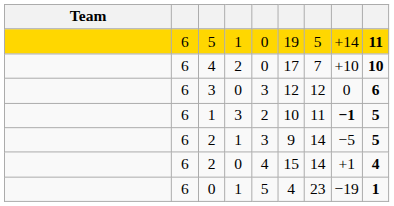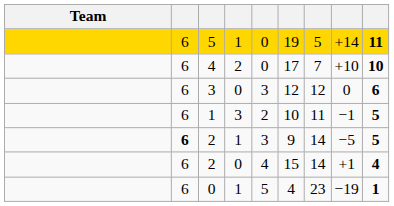(347, 115) bold -> (347, 115) normal
(185, 139) normal -> (185, 139) bold
